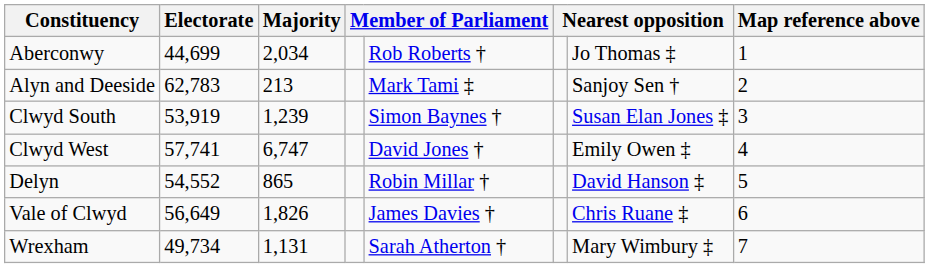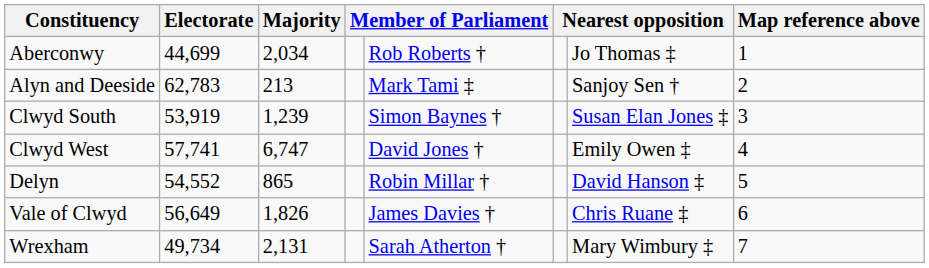(286, 246) 1,131 -> (286, 246) 2,131
